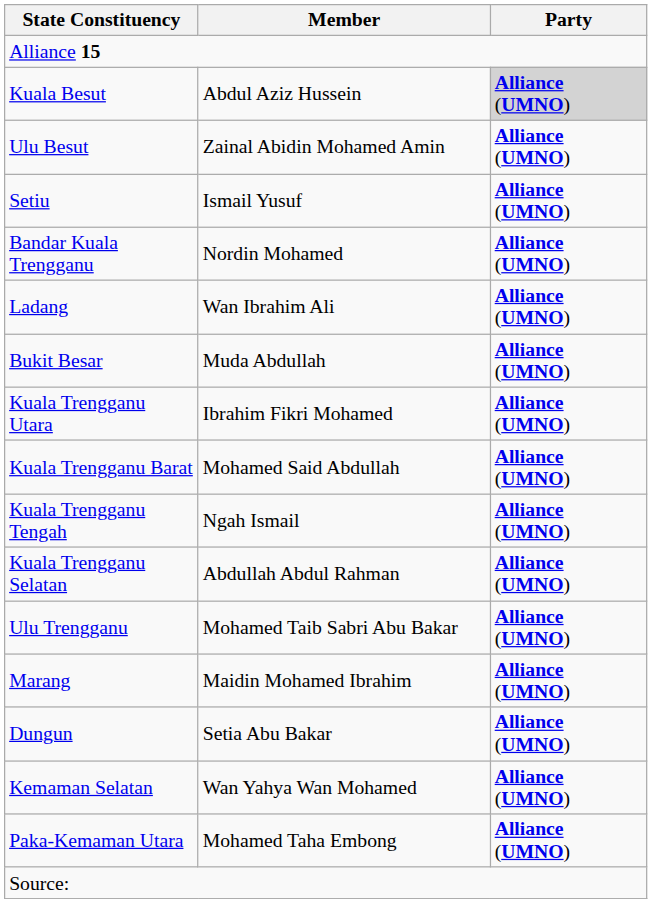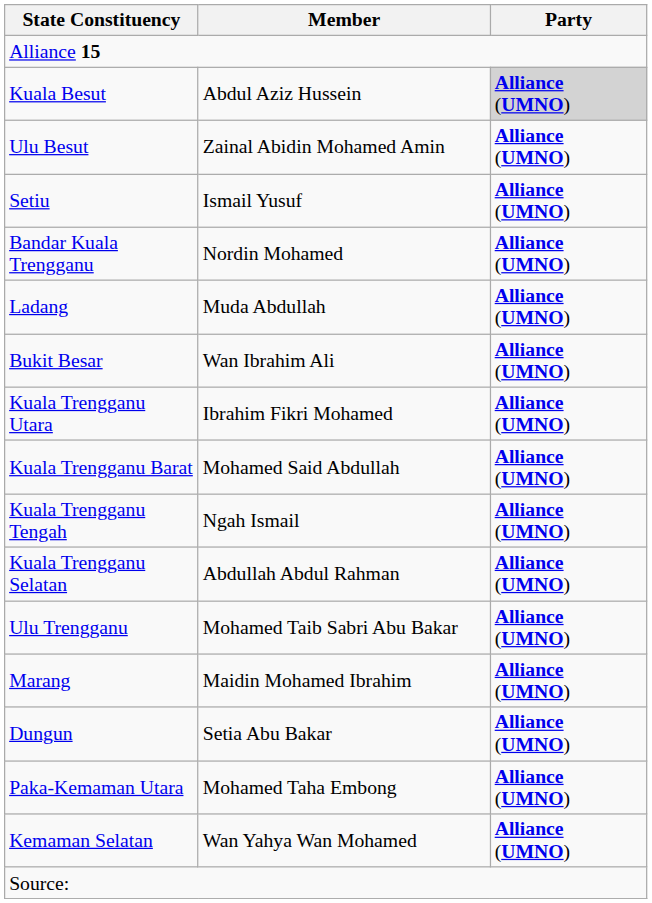(269, 307) Wan Ibrahim Ali -> (264, 307) Muda Abdullah
(264, 360) Muda Abdullah -> (269, 360) Wan Ibrahim Ali
rows swapped: (96, 840) <-> (81, 787)
